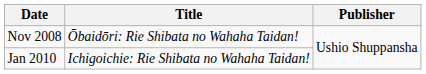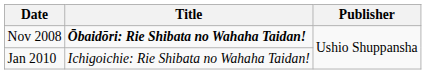(183, 36) normal -> (187, 36) bold
